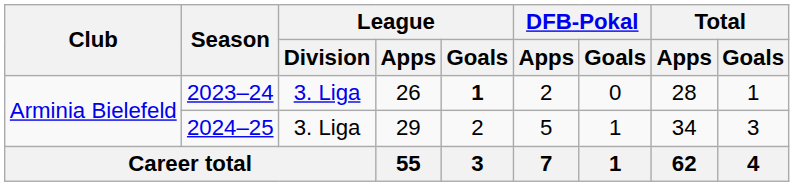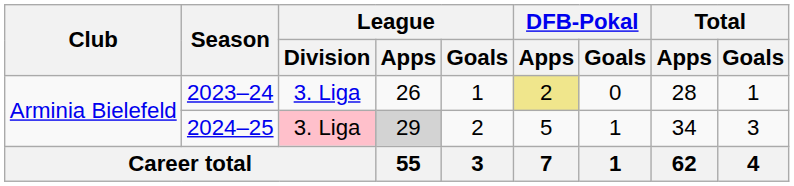(477, 92) bold -> (477, 92) normal
(546, 92) no background -> (546, 92) khaki background
(327, 127) no background -> (327, 127) pink background
(408, 127) no background -> (408, 127) lightgrey background
